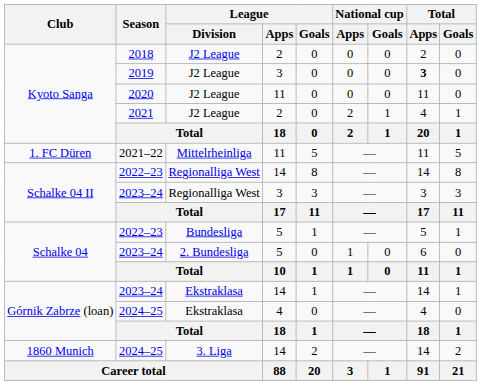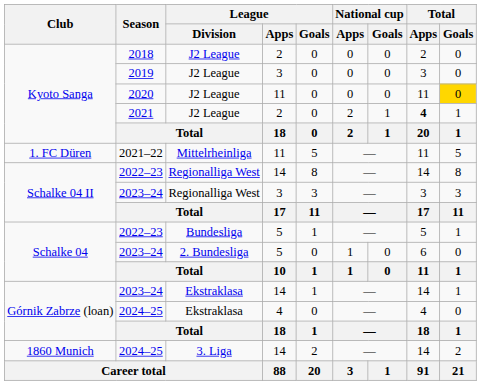(423, 73) bold -> (423, 73) normal
(458, 93) no background -> (458, 93) gold background
(423, 113) normal -> (423, 113) bold
